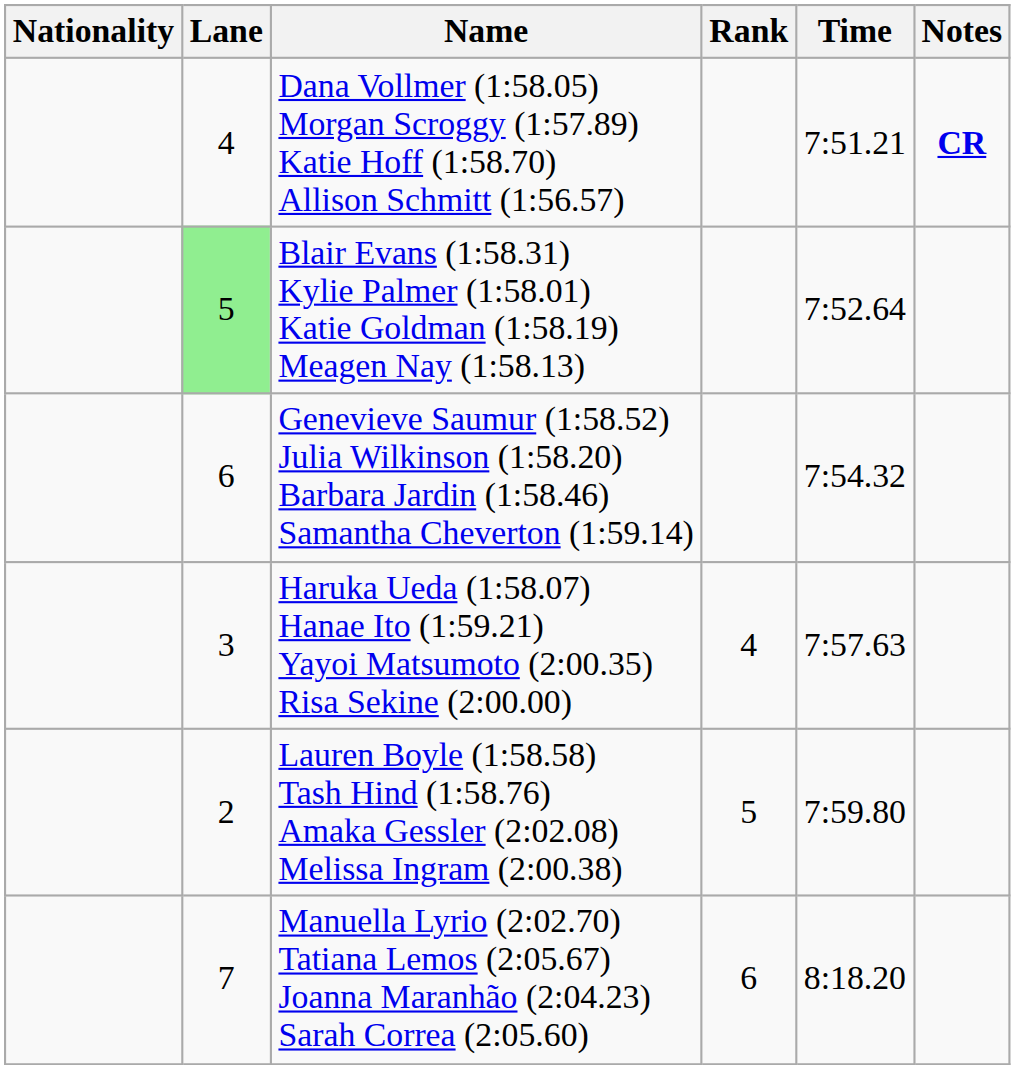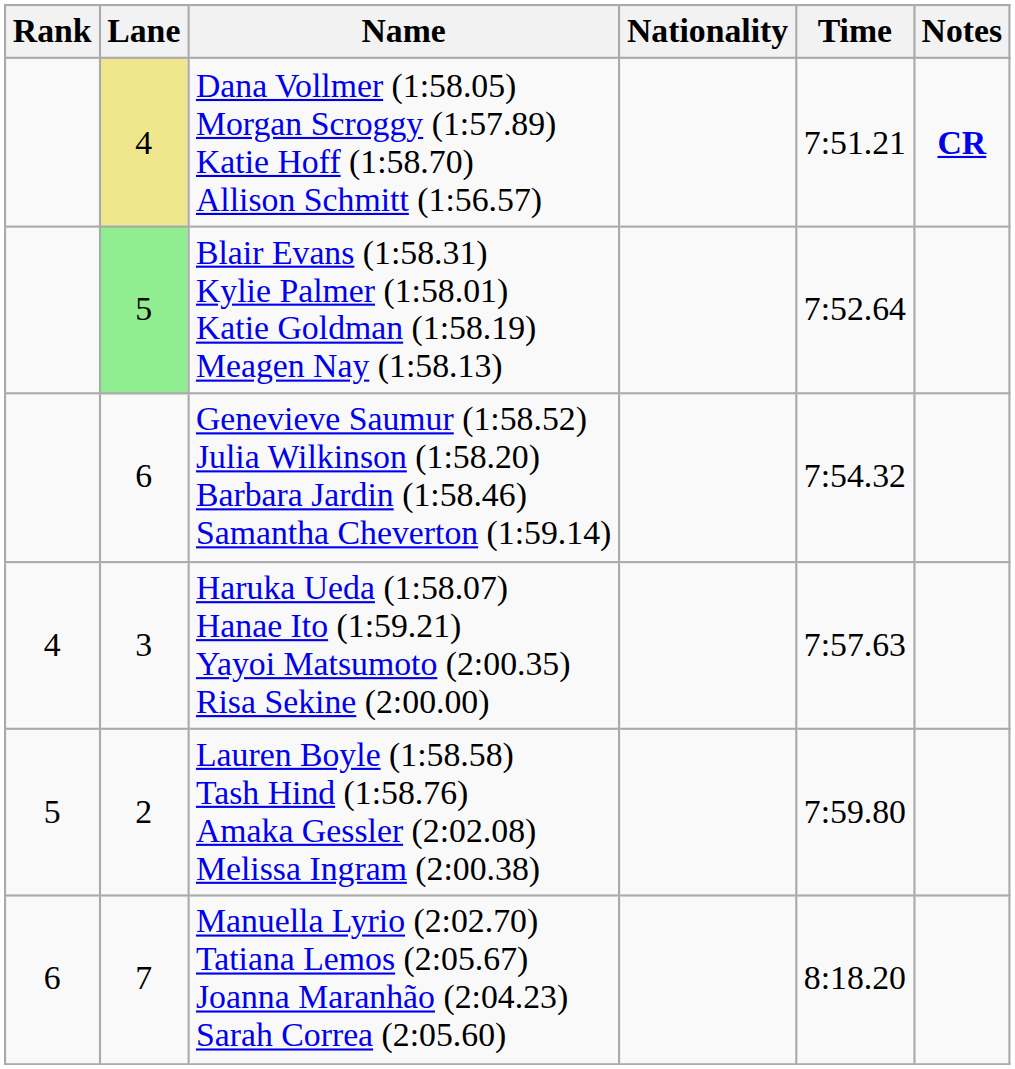columns swapped: (749, 31) <-> (93, 31)
(226, 141) no background -> (144, 141) khaki background
